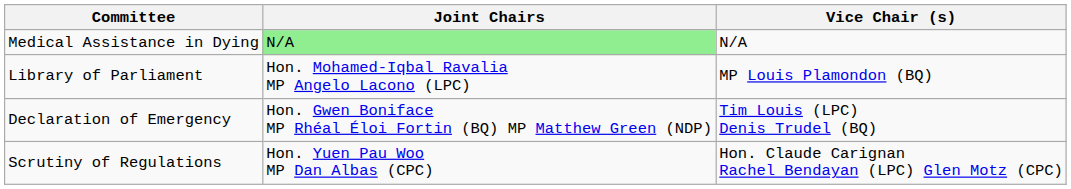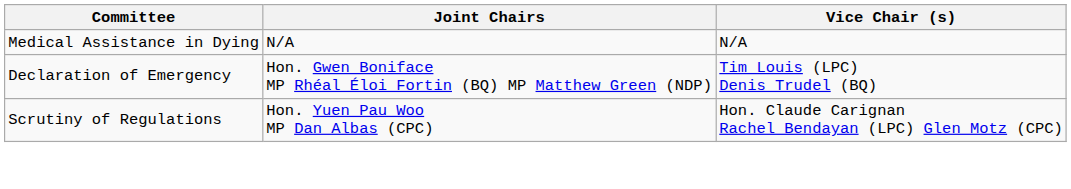(280, 42) lightgreen background -> (280, 42) no background
- row: (106, 77)
